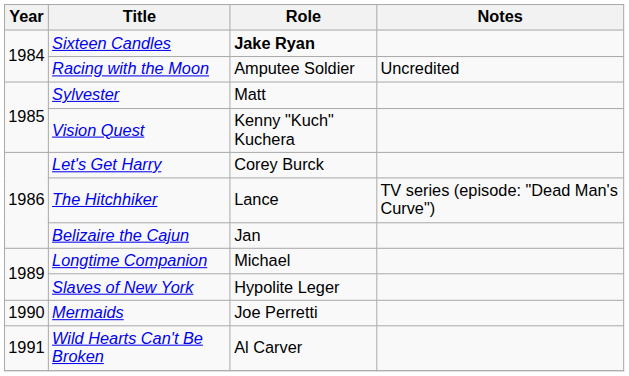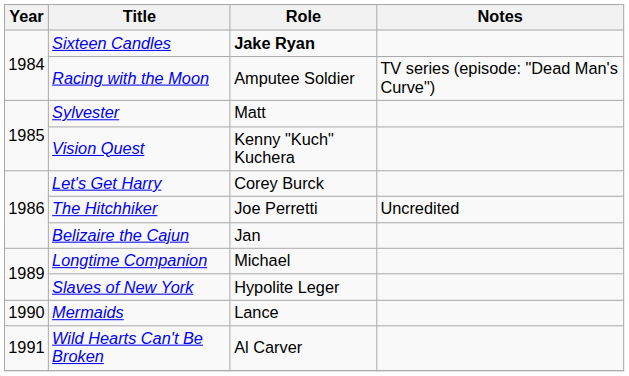(420, 69) Uncredited -> (499, 78) TV series (episode: "Dead Man's Curve")
(256, 200) Lance -> (276, 209) Joe Perretti
(499, 200) TV series (episode: "Dead Man's Curve") -> (420, 209) Uncredited
(276, 312) Joe Perretti -> (256, 312) Lance
